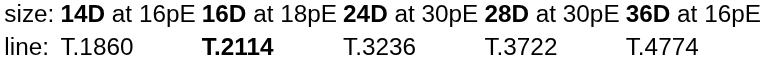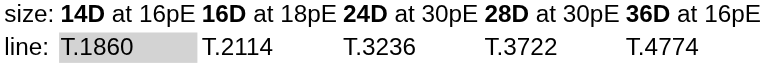(97, 47) no background -> (97, 47) lightgrey background
(238, 47) bold -> (237, 47) normal
